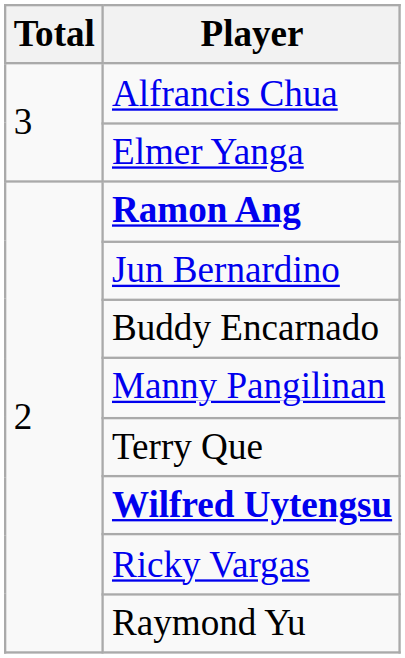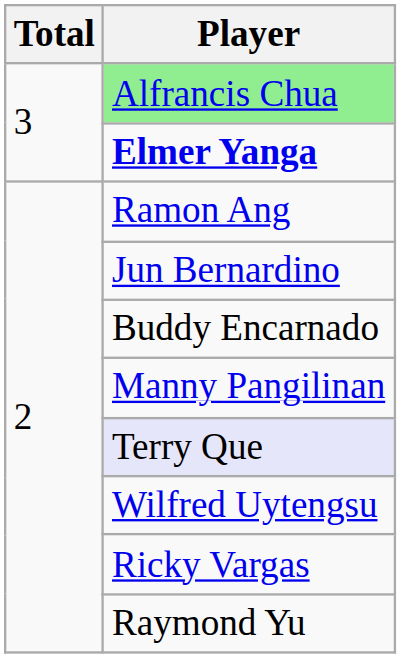(225, 92) no background -> (225, 92) lightgreen background
(208, 151) normal -> (215, 151) bold
(206, 210) bold -> (201, 210) normal
(187, 446) no background -> (187, 446) lavender background
(252, 504) bold -> (245, 504) normal
